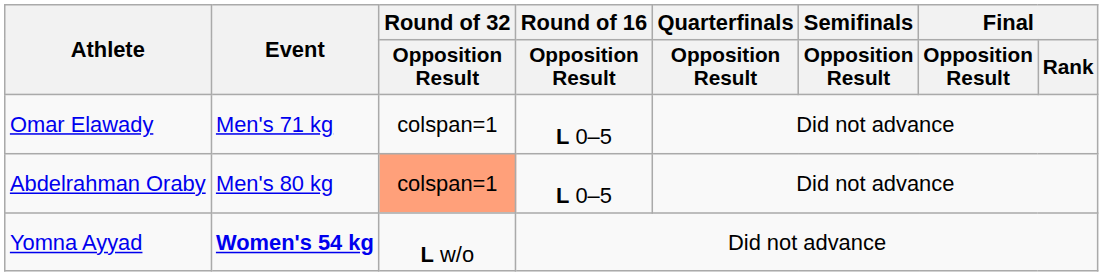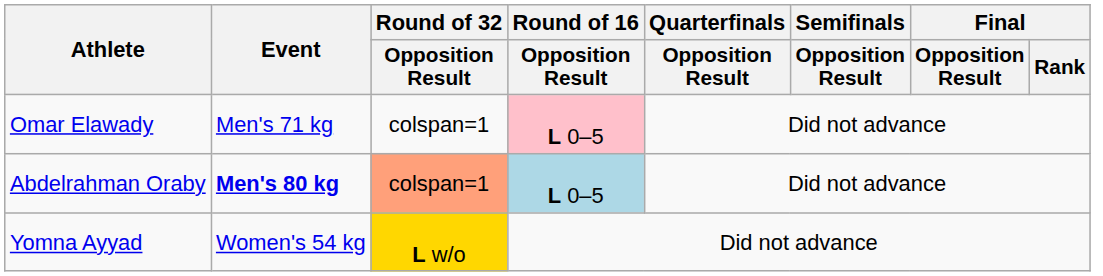(584, 137) no background -> (576, 137) pink background
(275, 184) normal -> (277, 184) bold
(584, 196) no background -> (576, 196) lightblue background
(295, 242) bold -> (291, 242) normal
(447, 255) no background -> (439, 255) gold background
